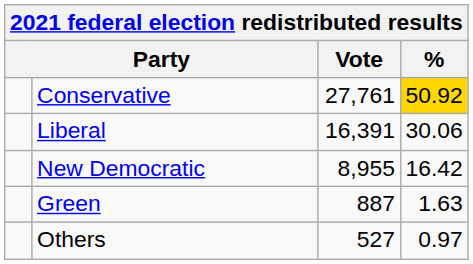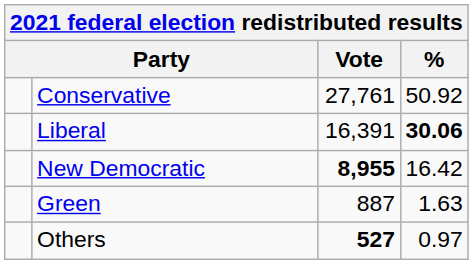(434, 95) gold background -> (434, 95) no background
(434, 131) normal -> (434, 131) bold
(366, 167) normal -> (366, 167) bold
(376, 240) normal -> (376, 240) bold
